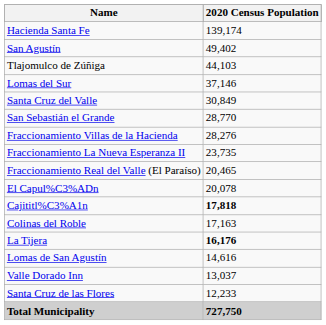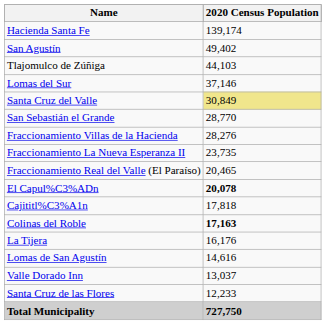(221, 100) no background -> (221, 100) khaki background
(221, 188) normal -> (221, 188) bold
(221, 205) bold -> (221, 205) normal
(221, 223) normal -> (221, 223) bold
(221, 240) bold -> (221, 240) normal
